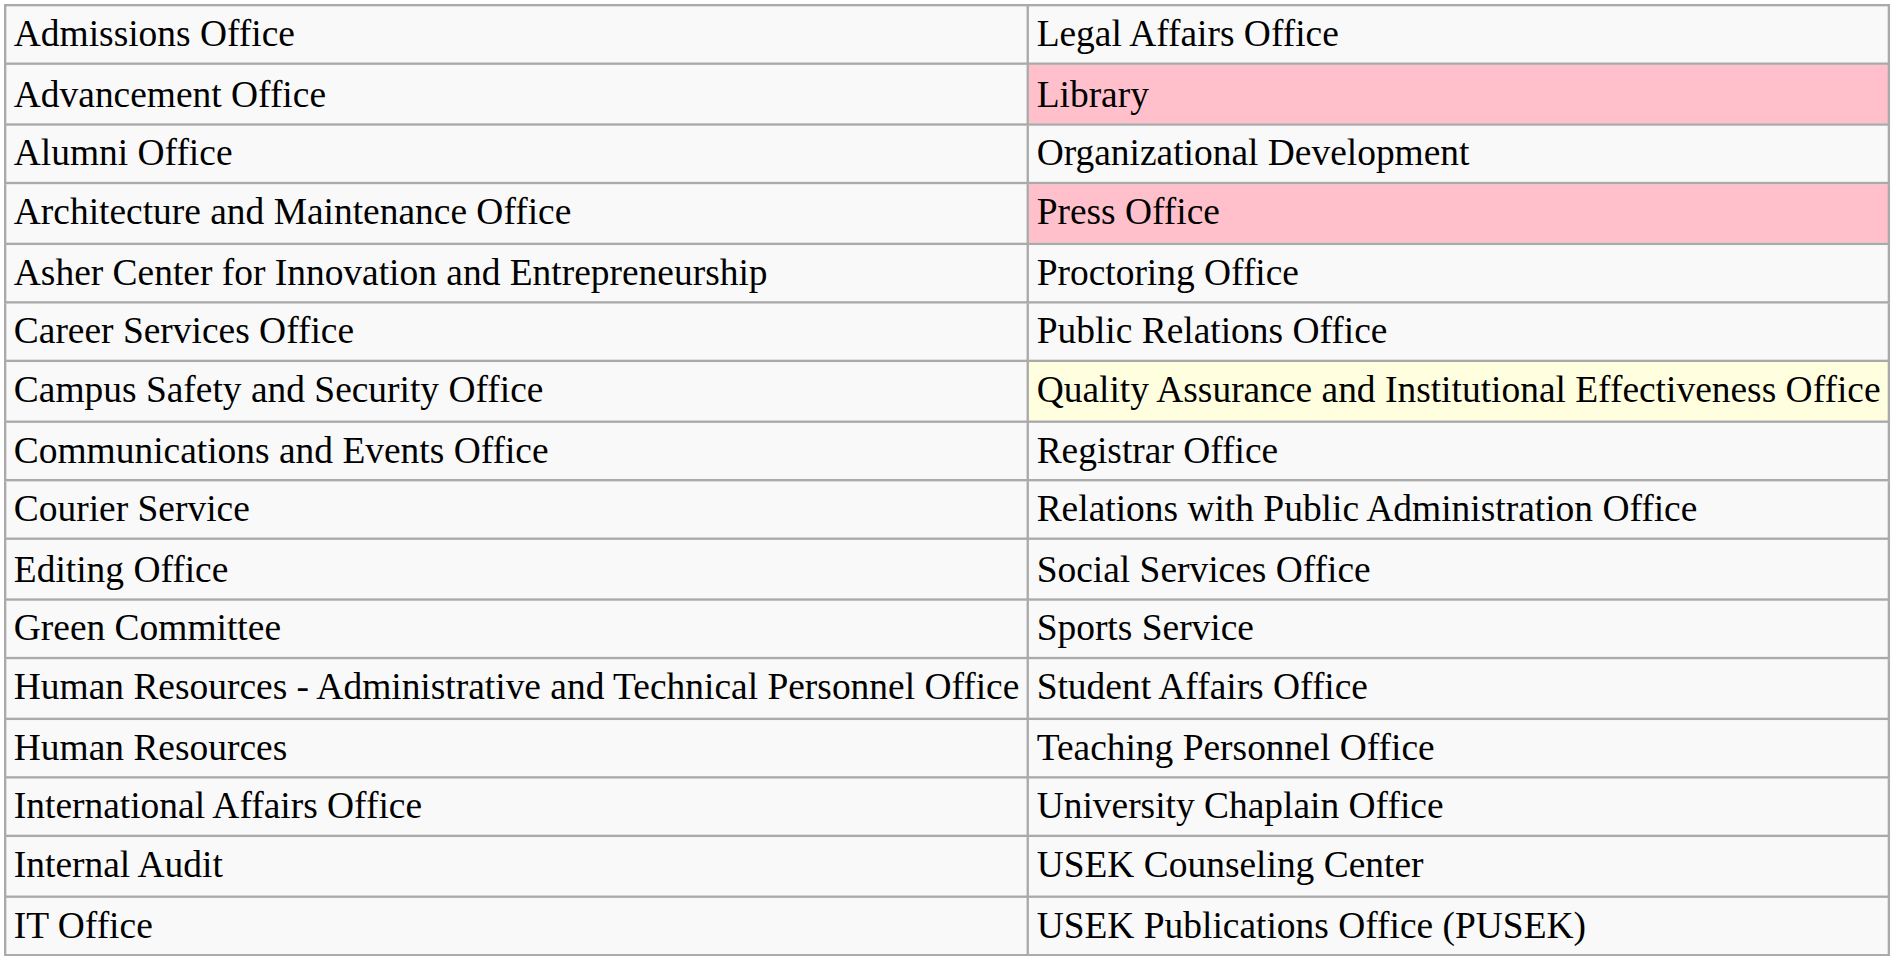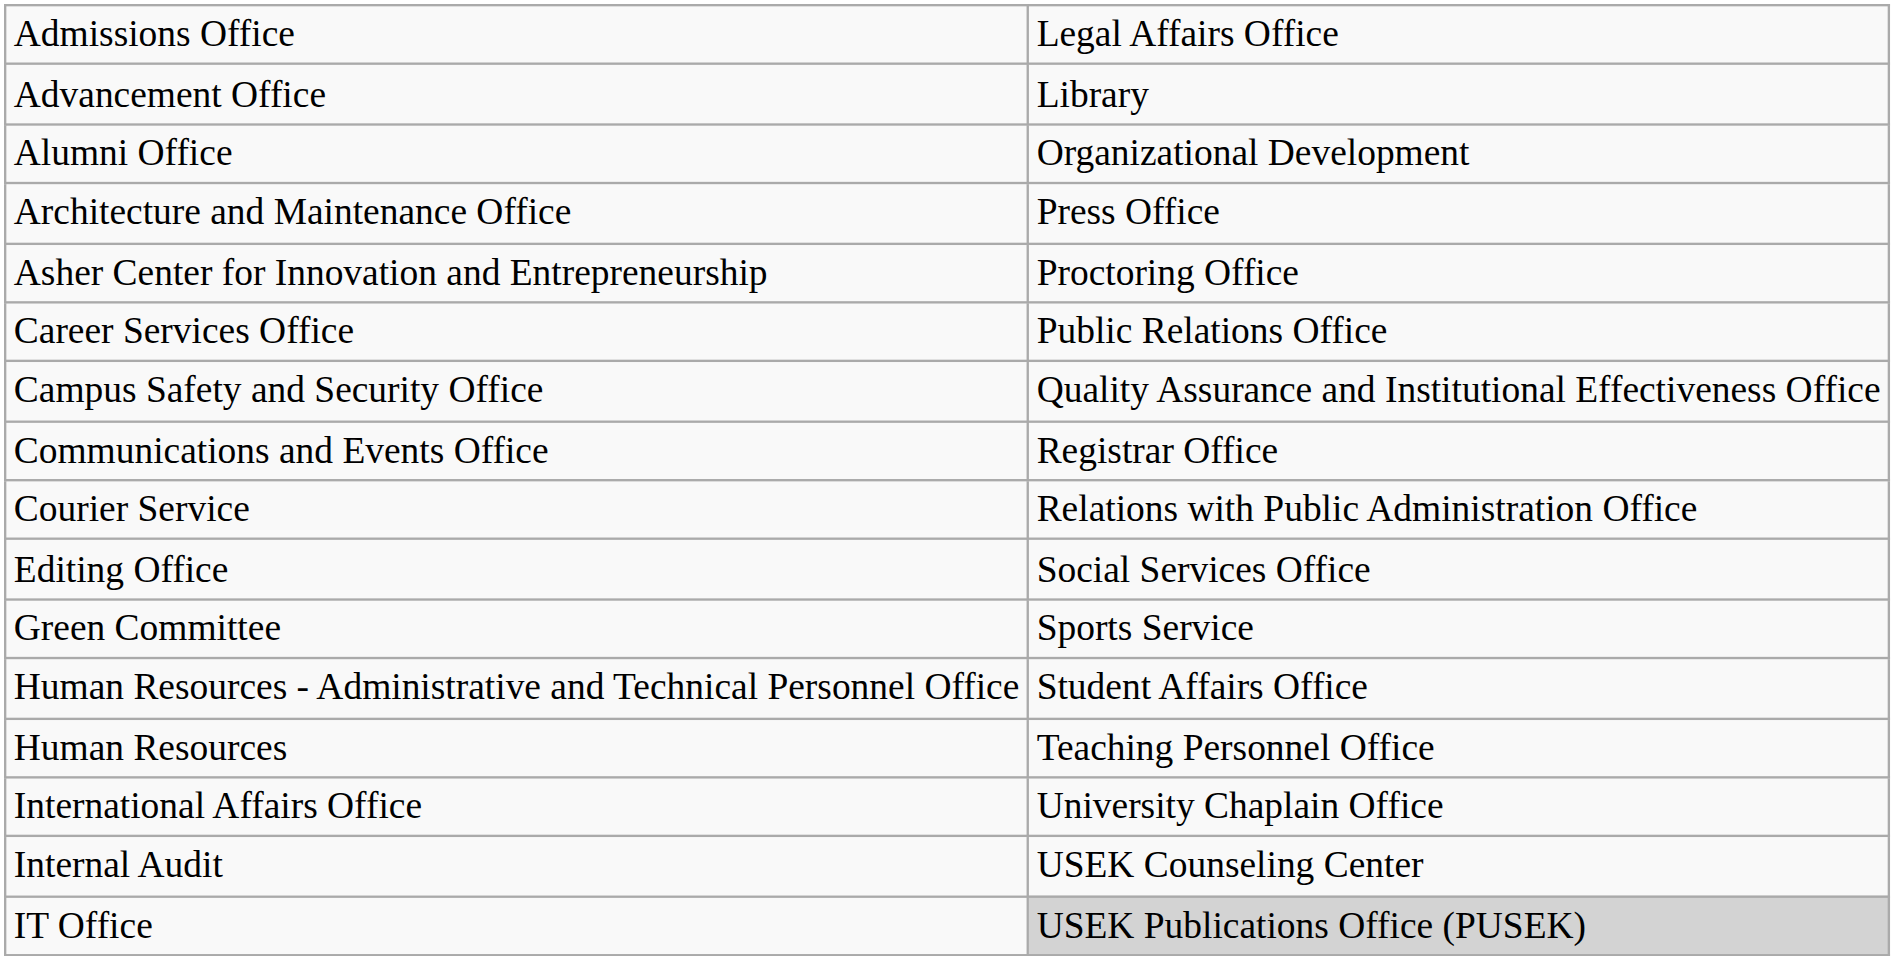(1093, 93) pink background -> (1093, 93) no background
(1128, 212) pink background -> (1128, 212) no background
(1459, 390) lightyellow background -> (1459, 390) no background
(1311, 924) no background -> (1311, 924) lightgrey background
